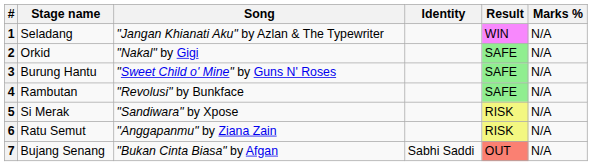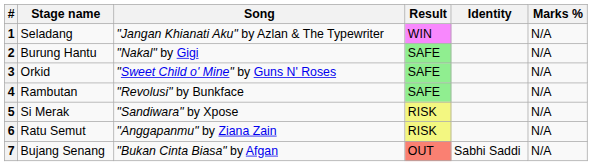columns swapped: (443, 14) <-> (505, 14)
(35, 53) Orkid -> (59, 53) Burung Hantu
(59, 72) Burung Hantu -> (35, 72) Orkid
